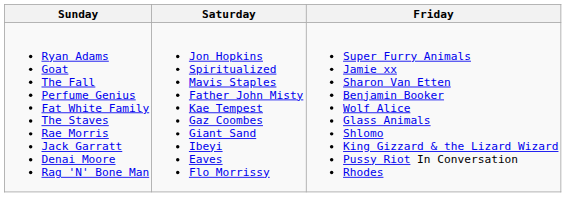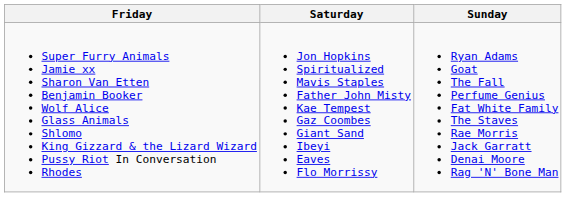columns swapped: (434, 14) <-> (78, 14)
